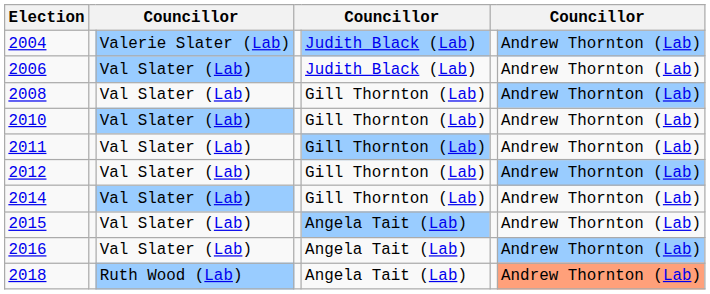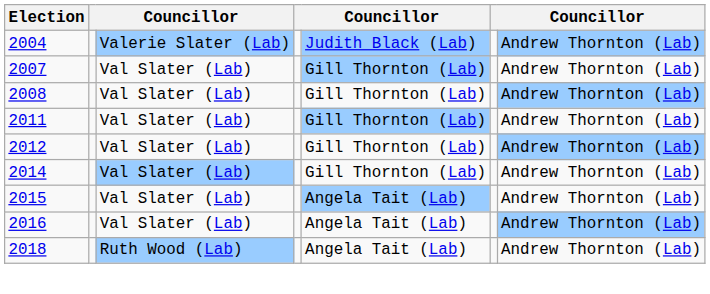- row: (27, 69)
+ row: (27, 69)
- row: (27, 121)
(601, 276) lightsalmon background -> (601, 250) no background
